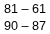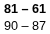(25, 8) normal -> (25, 8) bold
